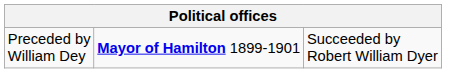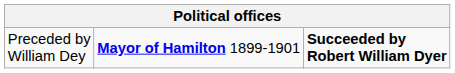(372, 47) normal -> (377, 47) bold
